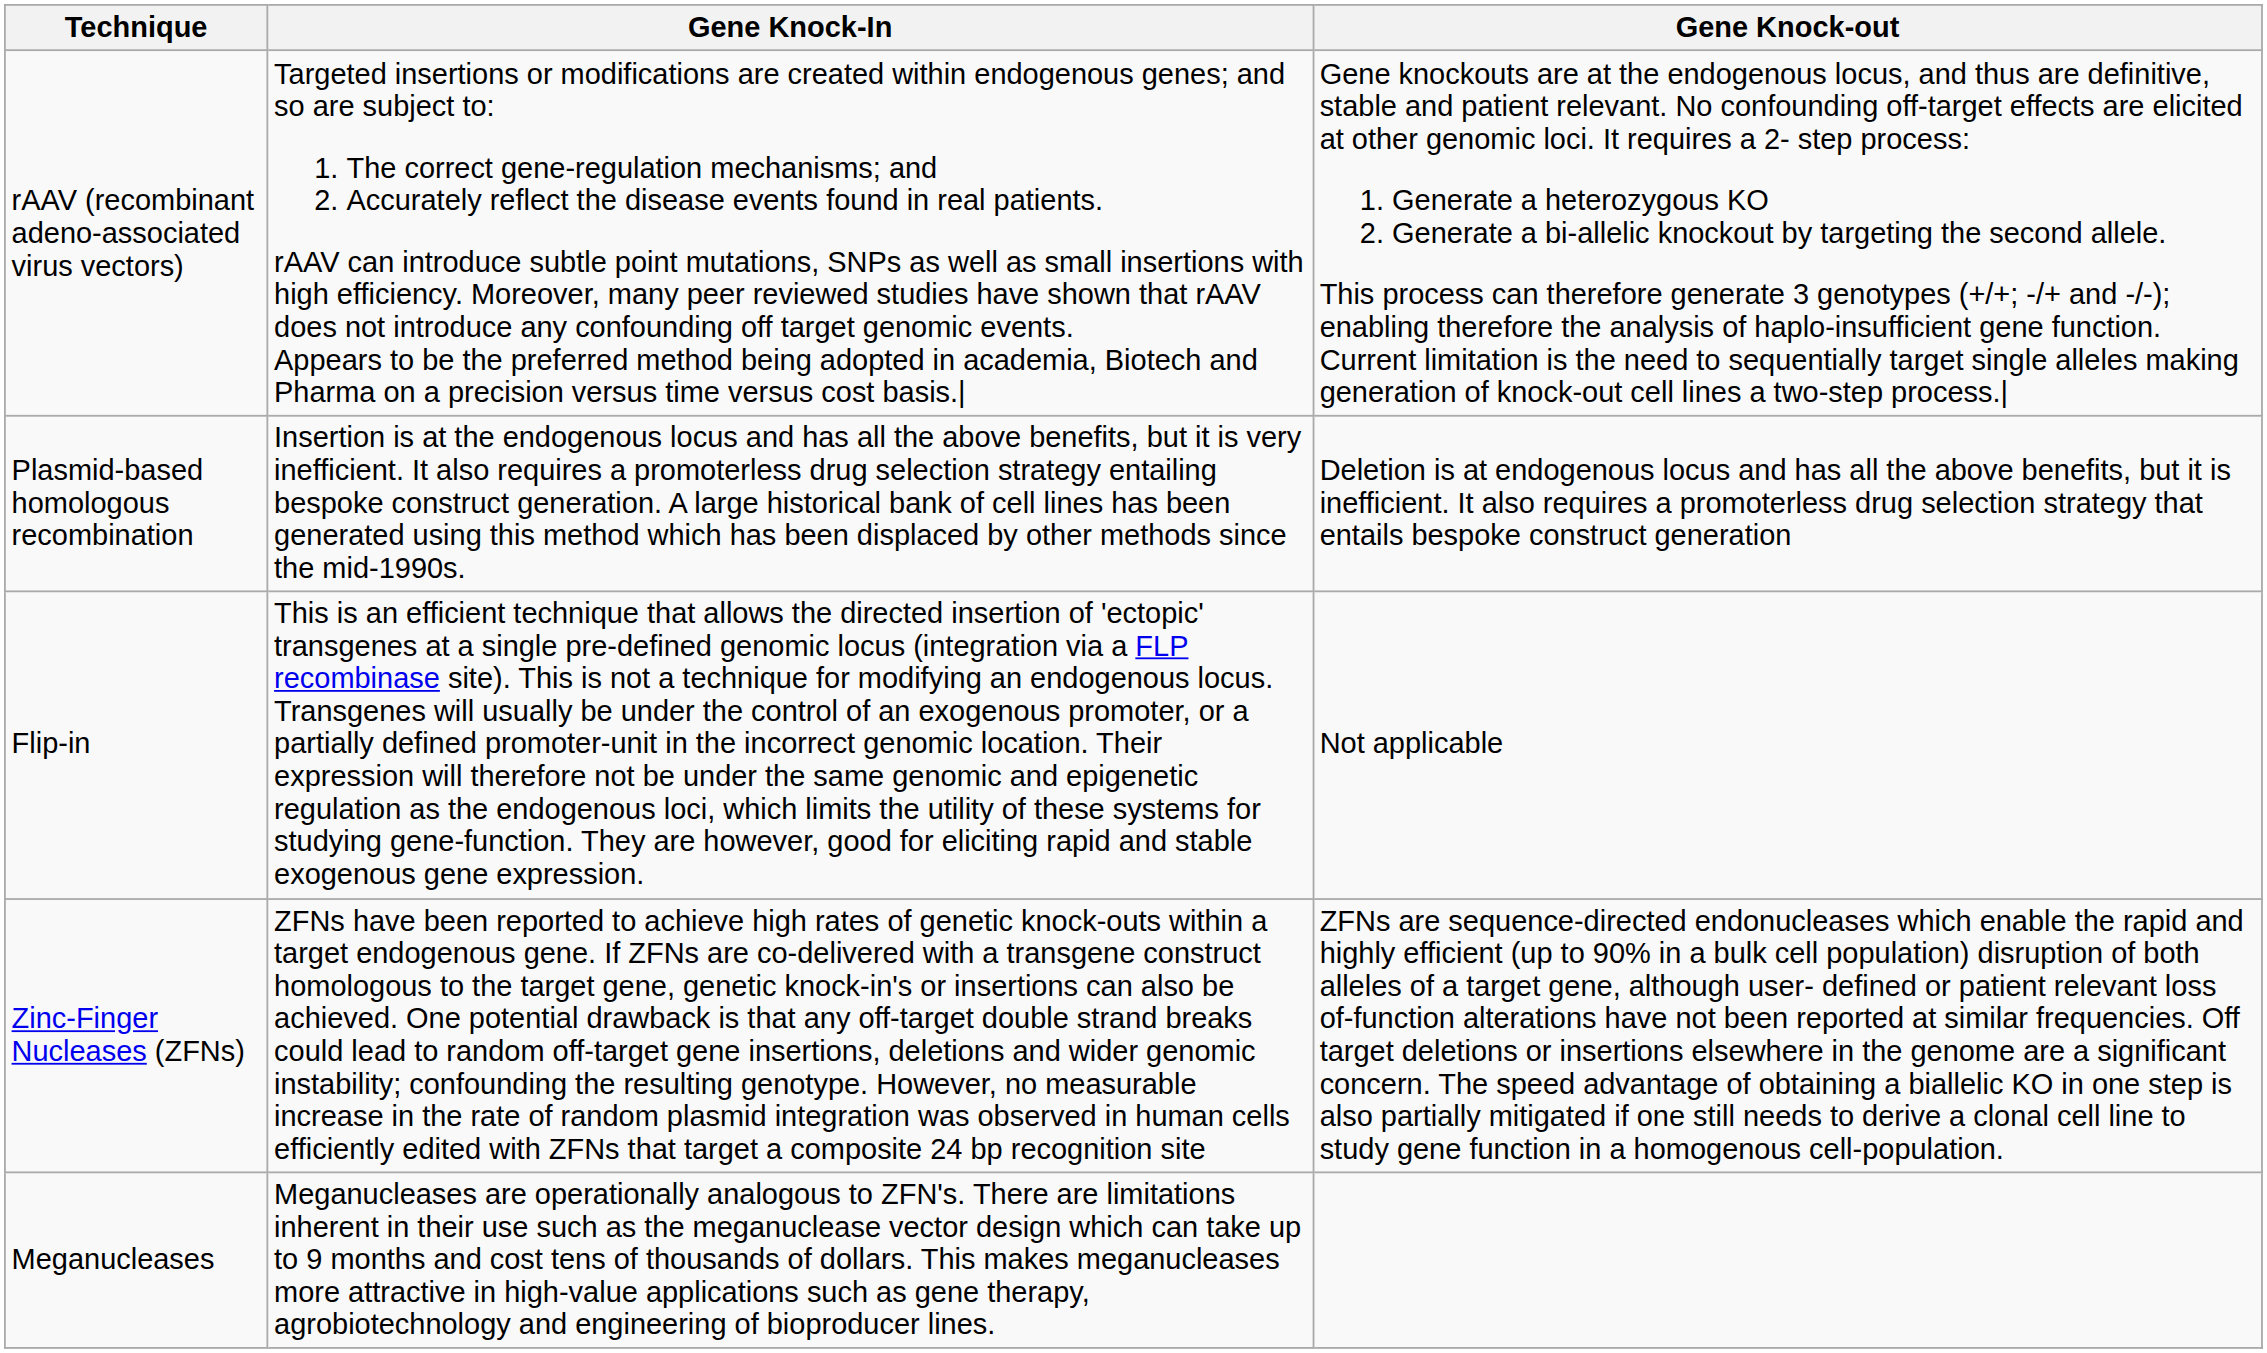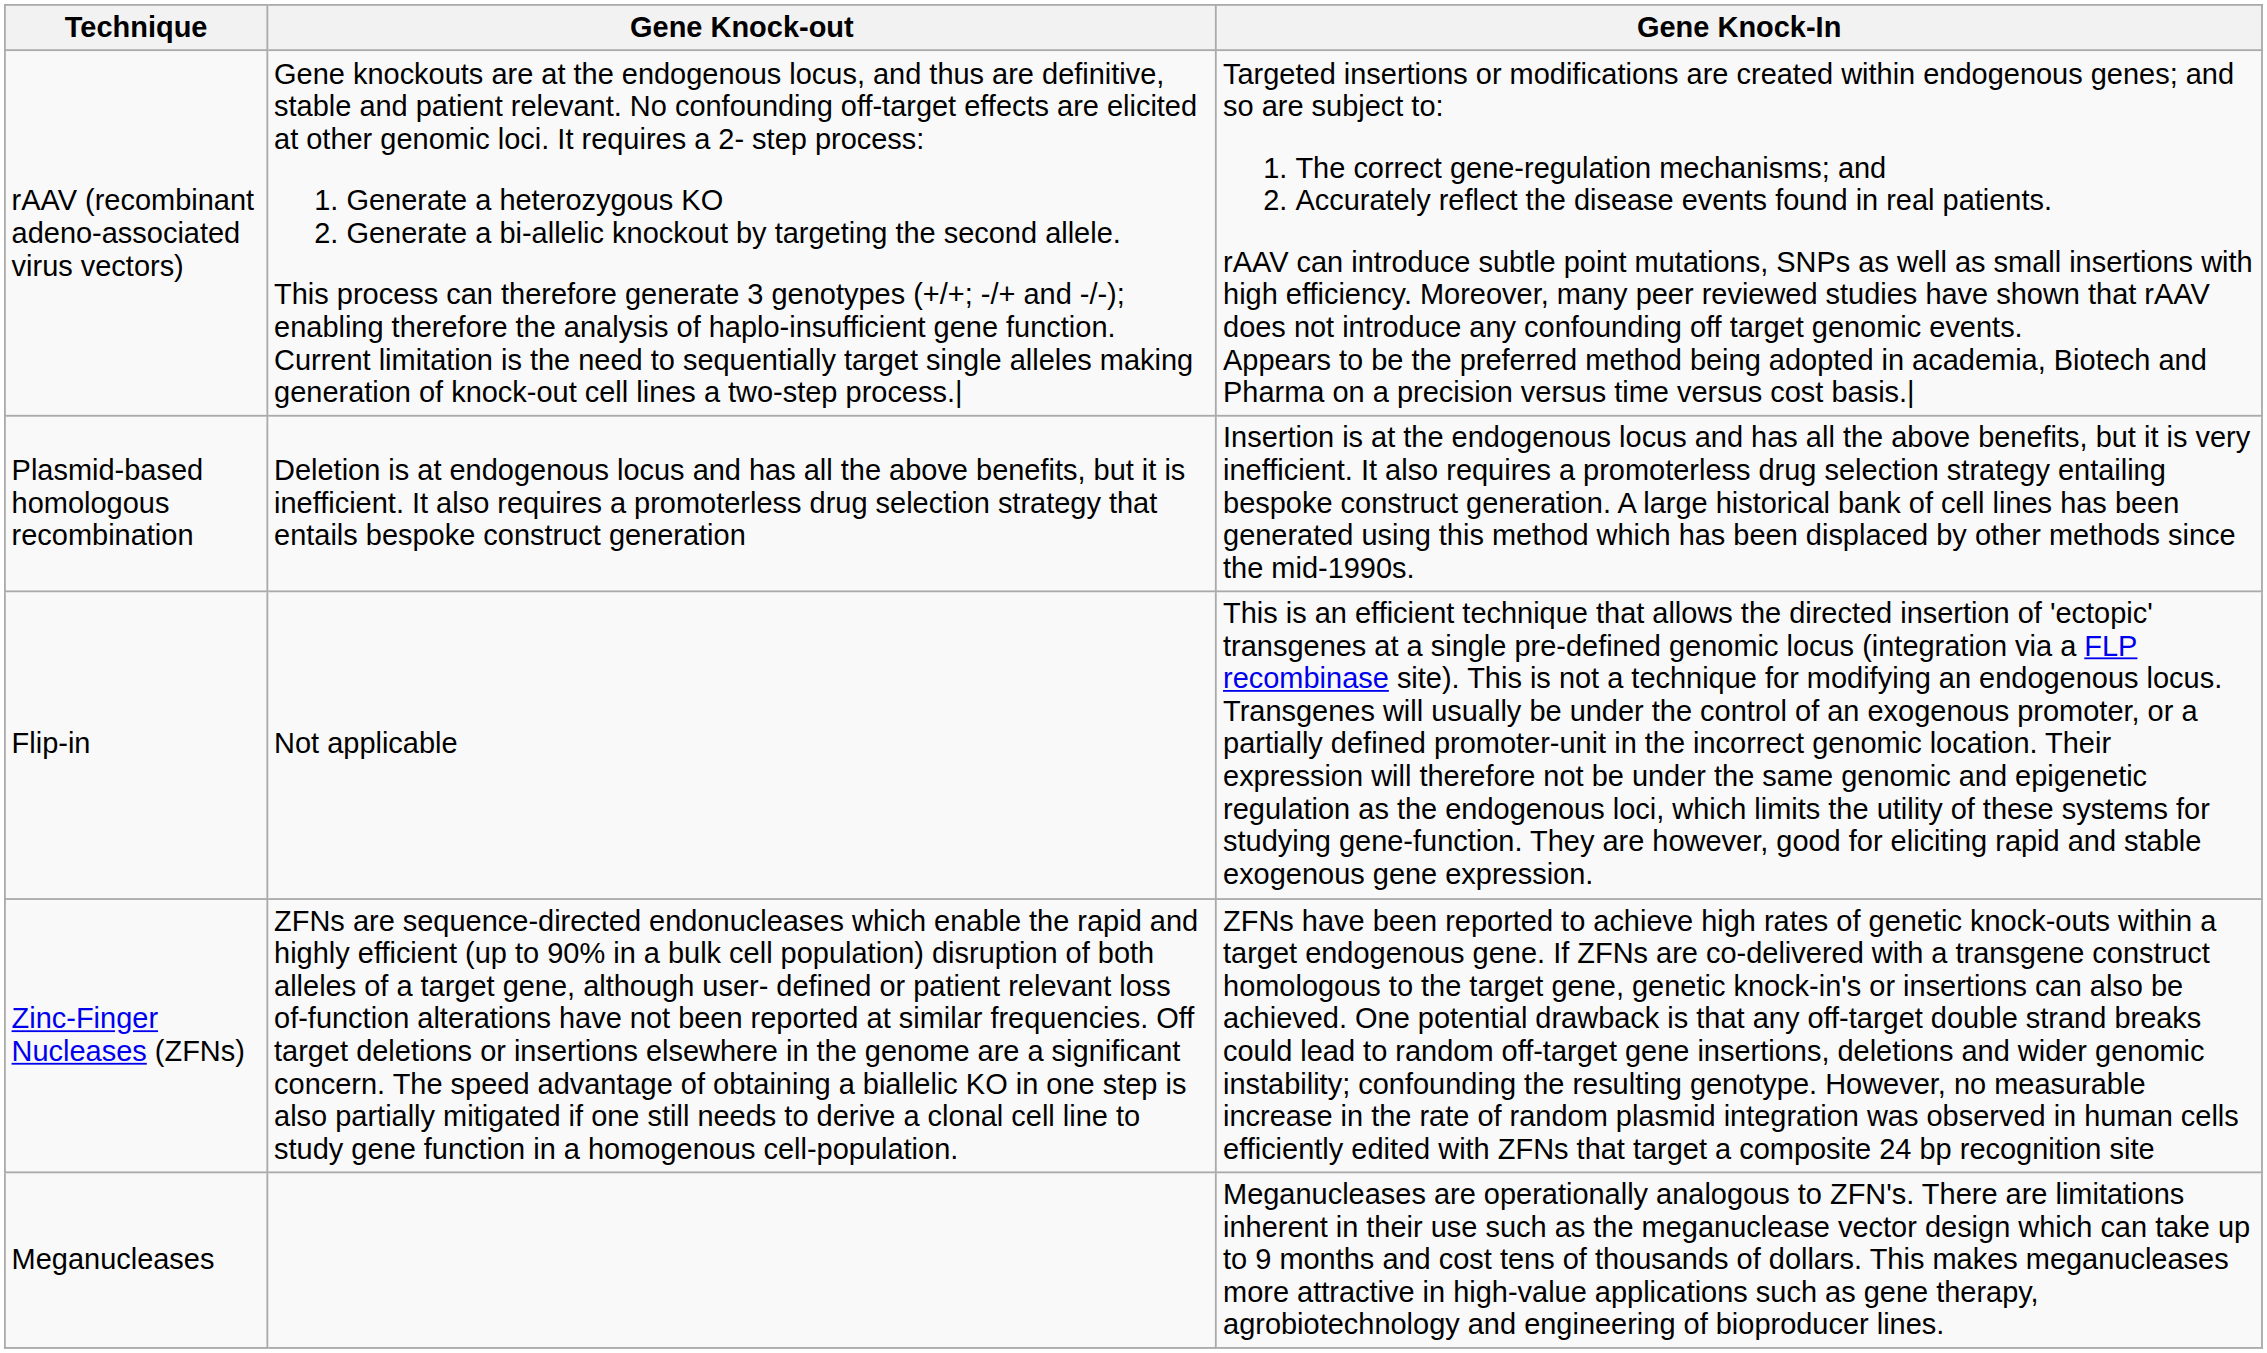columns swapped: (790, 27) <-> (1787, 27)
